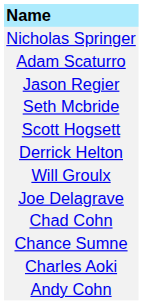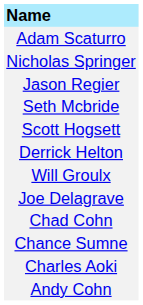(71, 38) Nicholas Springer -> (71, 38) Adam Scaturro
(71, 61) Adam Scaturro -> (71, 61) Nicholas Springer
